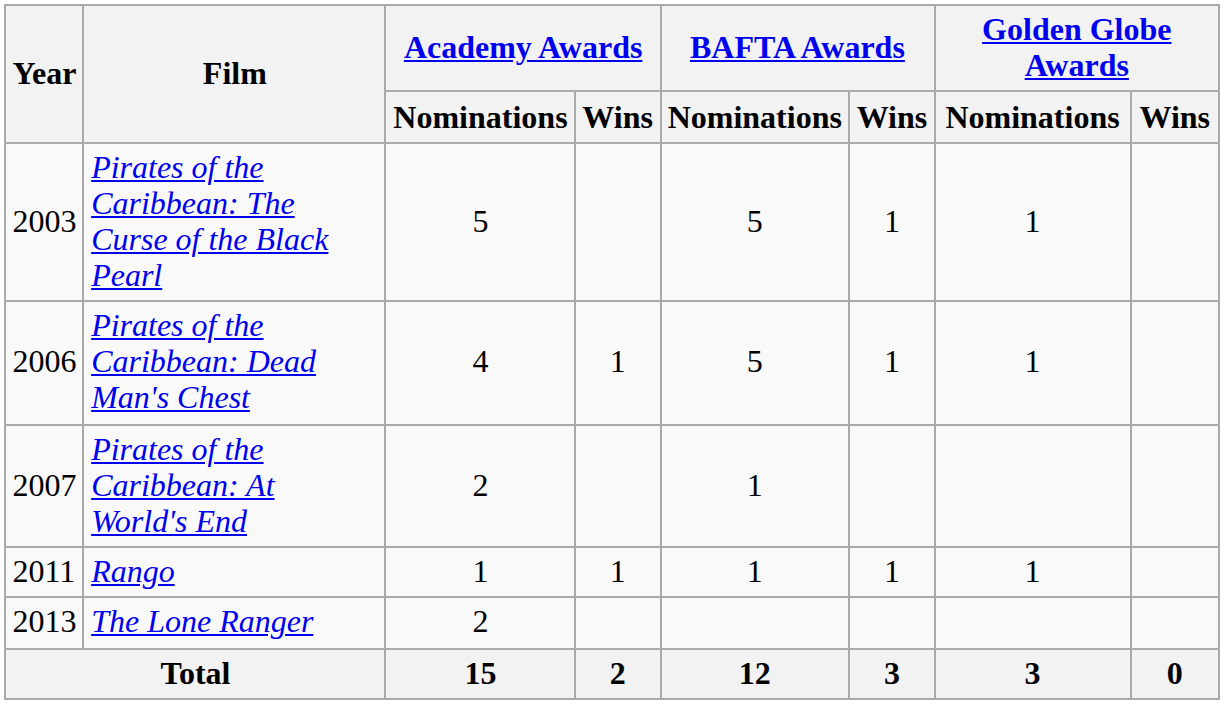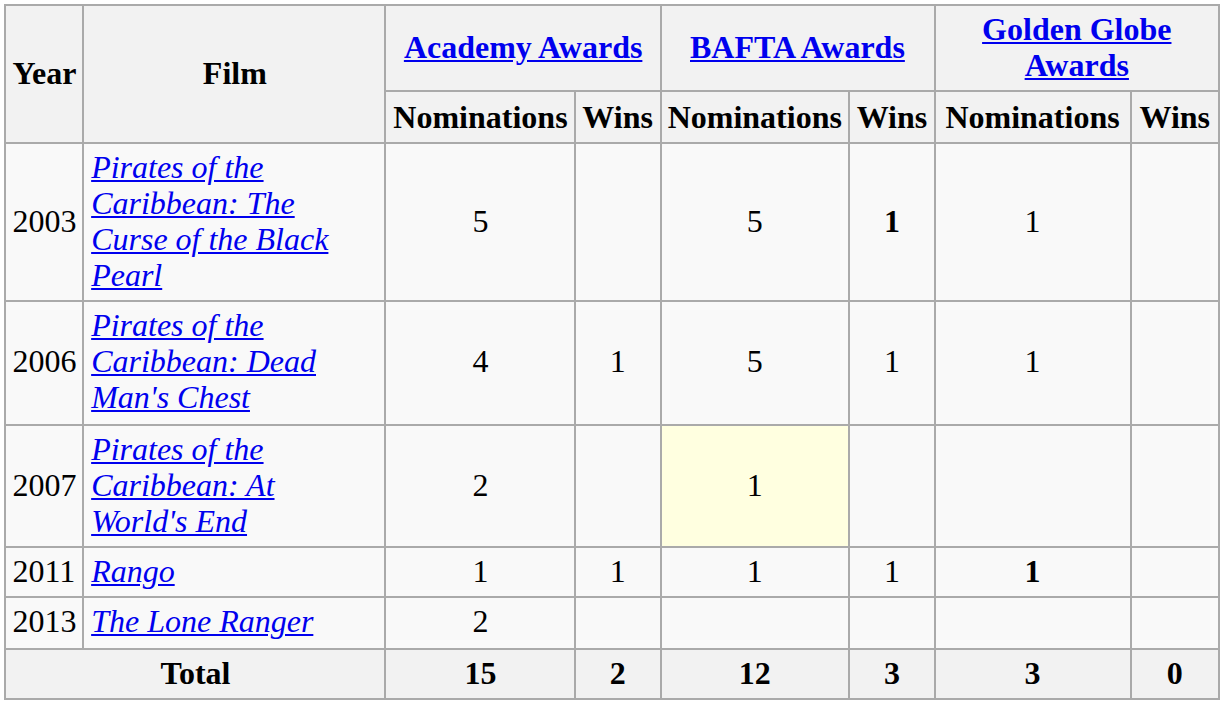(892, 221) normal -> (892, 221) bold
(755, 484) no background -> (755, 484) lightyellow background
(1033, 571) normal -> (1033, 571) bold
